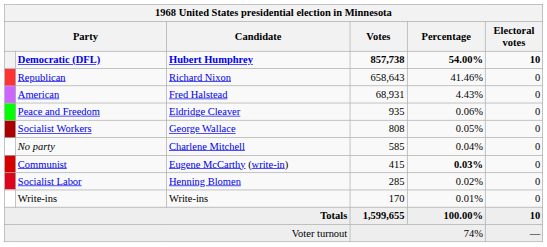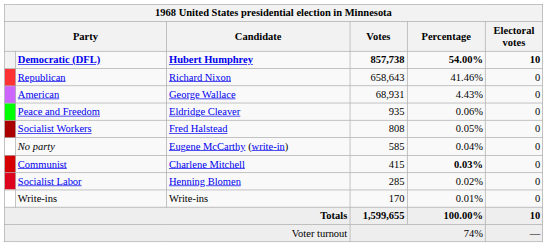(198, 94) Fred Halstead -> (202, 94) George Wallace
(202, 129) George Wallace -> (198, 129) Fred Halstead
(207, 146) Charlene Mitchell -> (229, 146) Eugene McCarthy (write-in)
(229, 164) Eugene McCarthy (write-in) -> (207, 164) Charlene Mitchell
